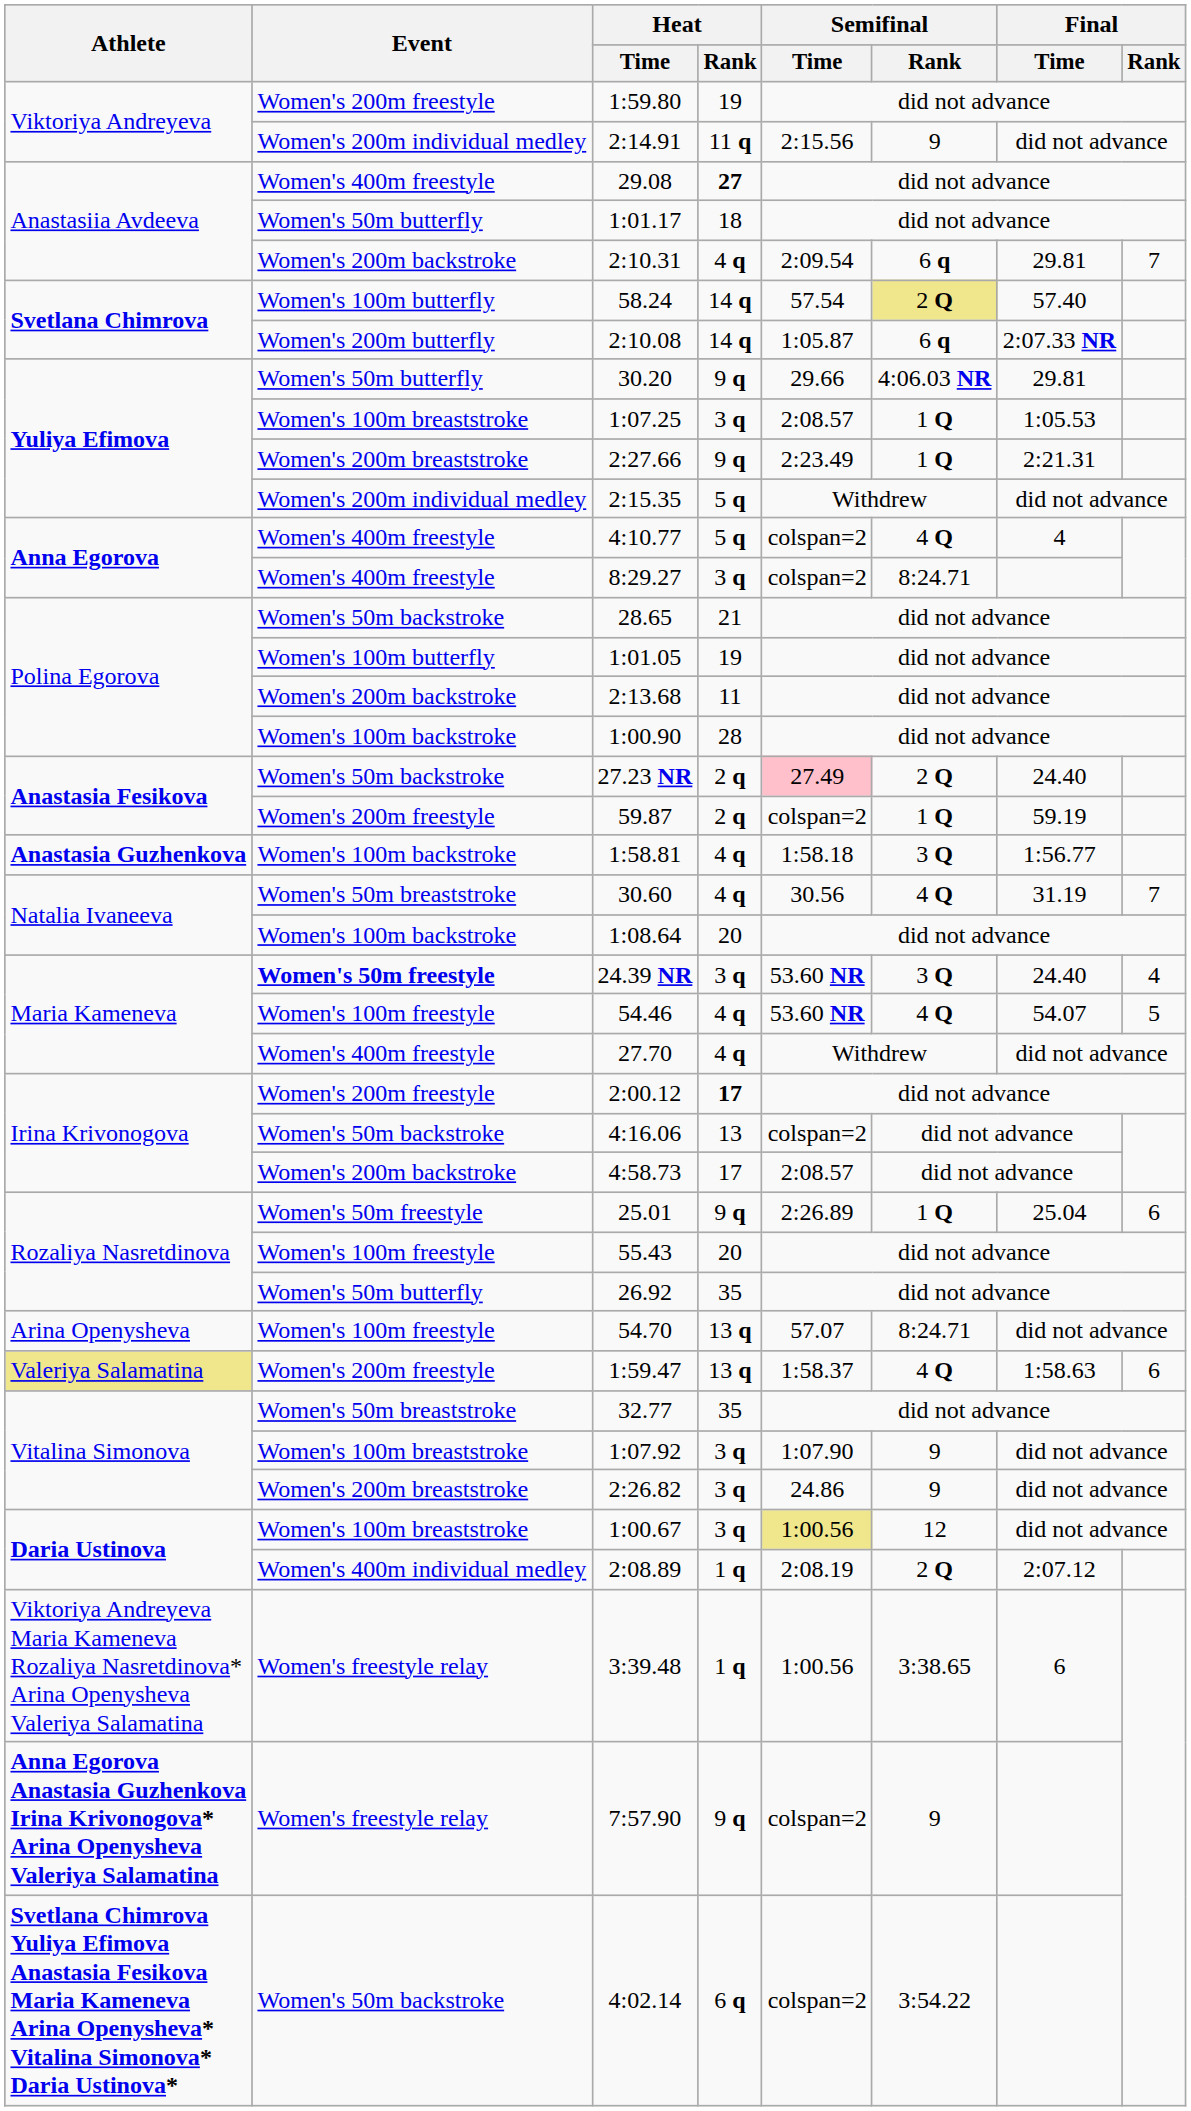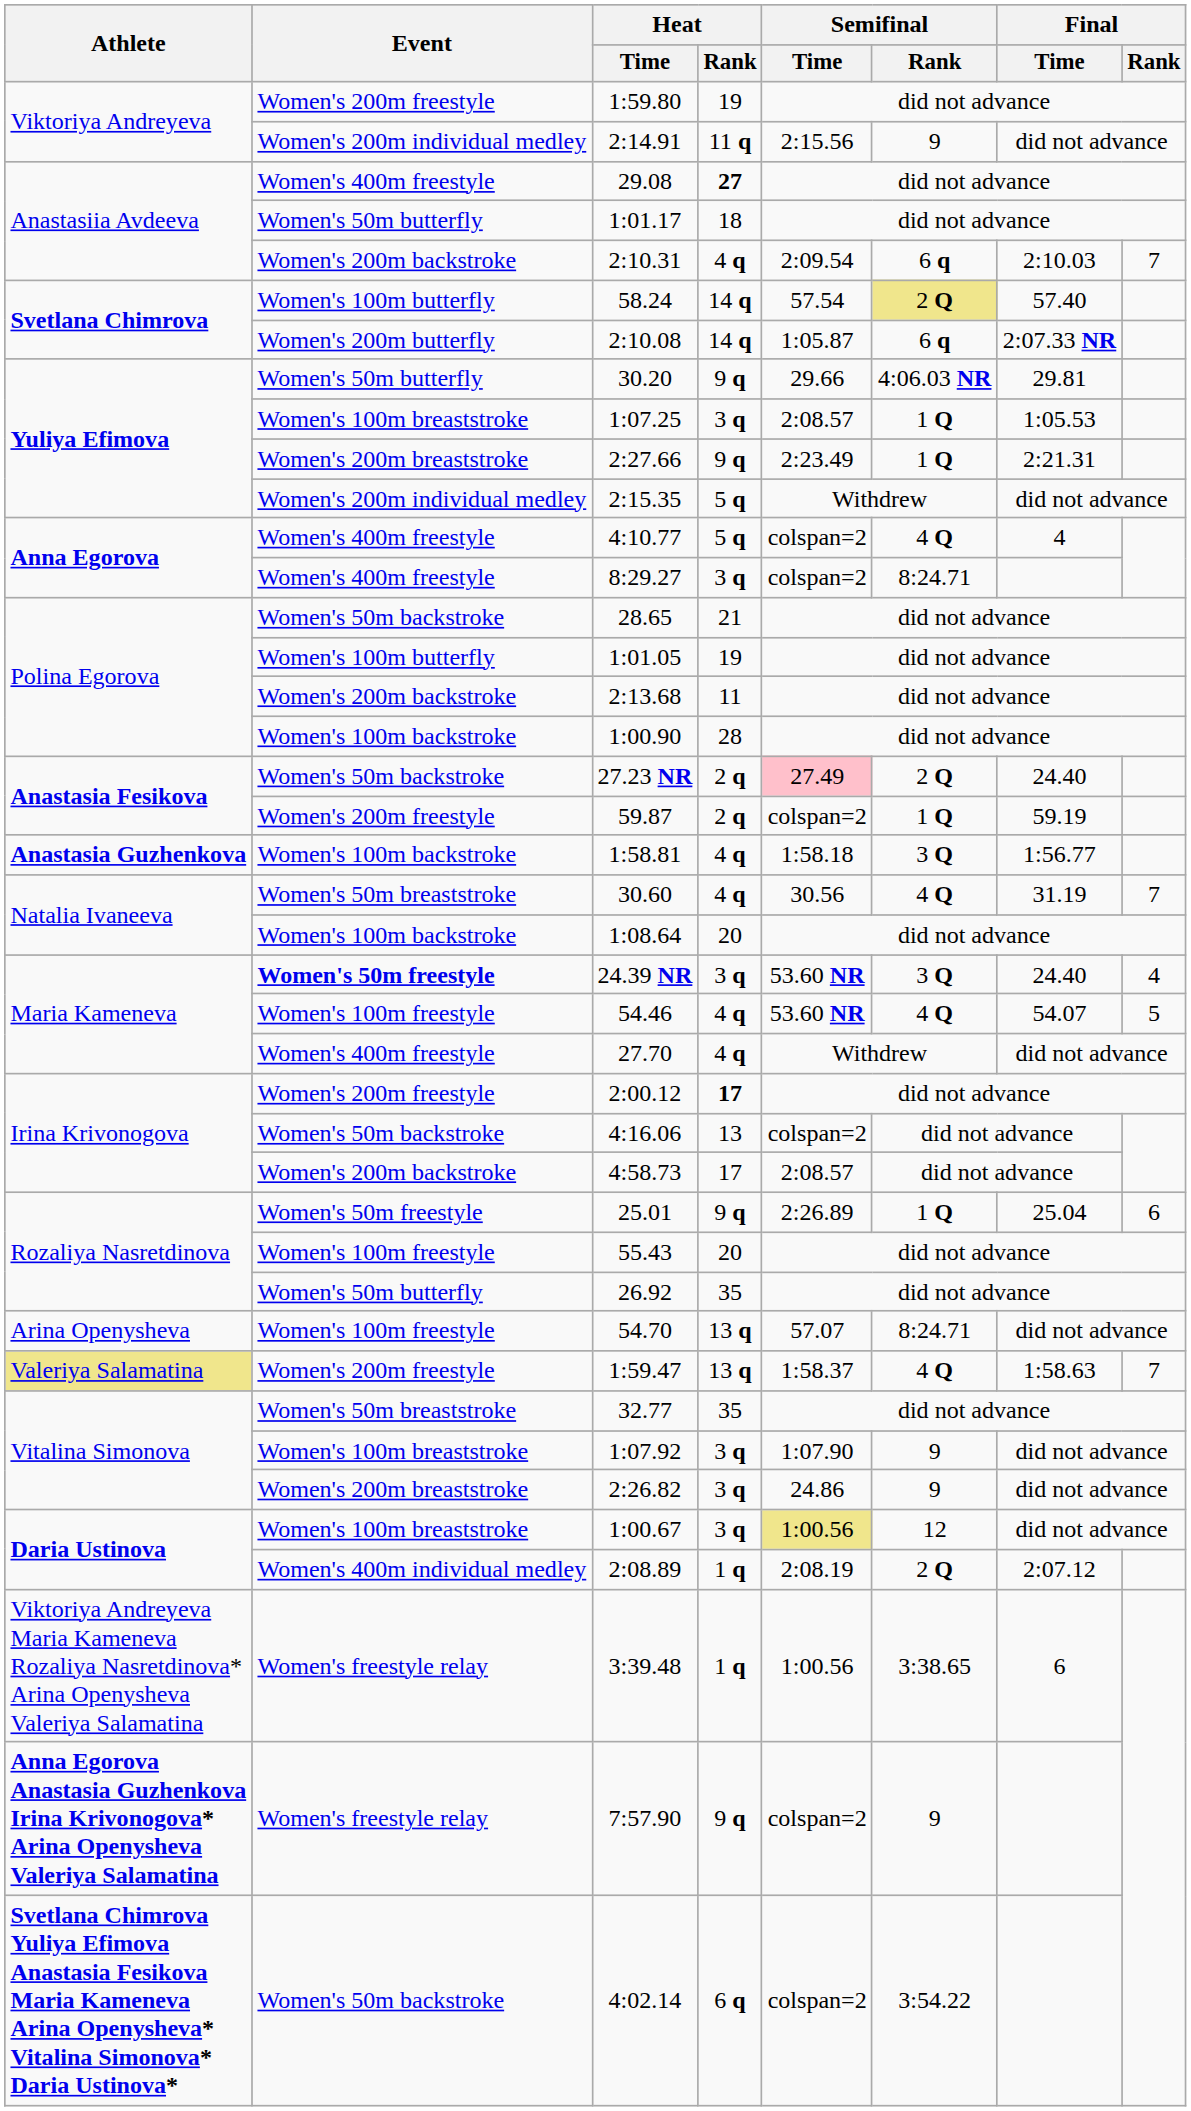(1059, 260) 29.81 -> (1059, 260) 2:10.03
(1154, 1371) 6 -> (1154, 1371) 7
